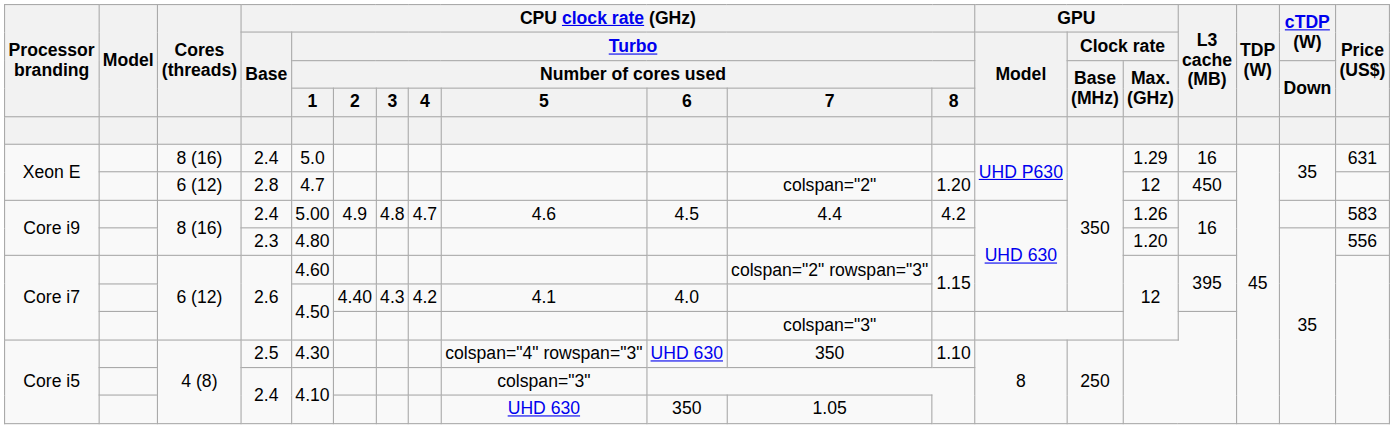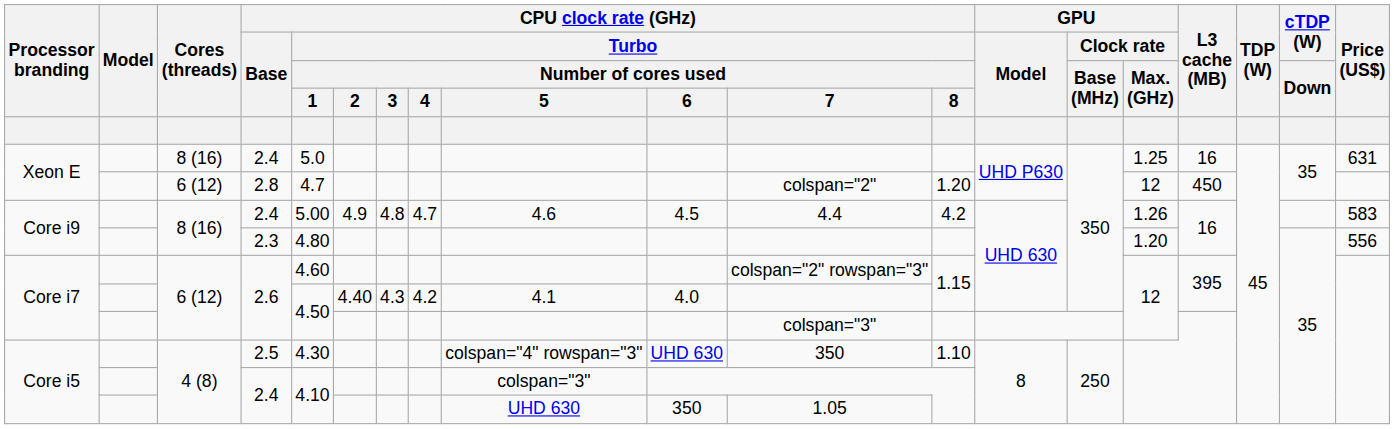(1151, 158) 1.29 -> (1151, 158) 1.25
